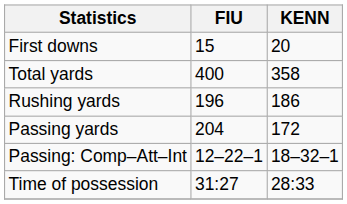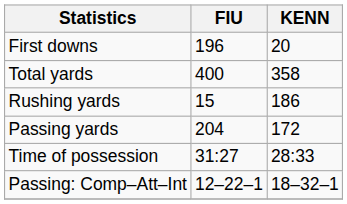(205, 46) 15 -> (210, 46) 196
(210, 101) 196 -> (205, 101) 15
rows swapped: (98, 157) <-> (83, 184)
